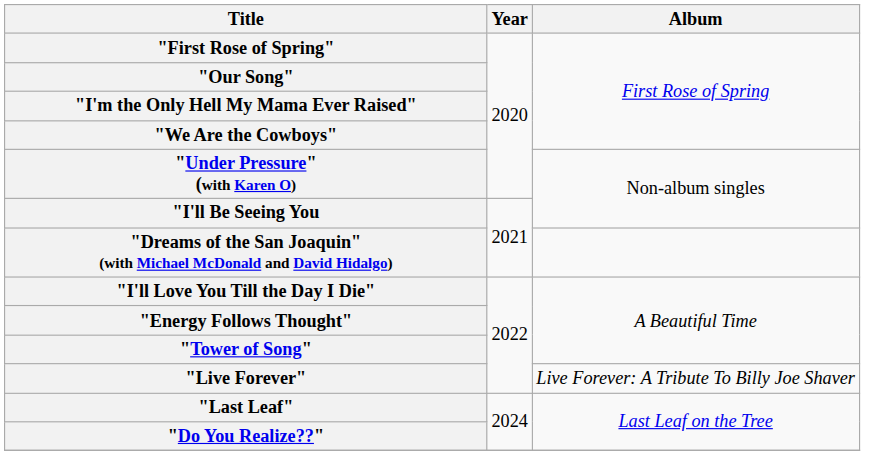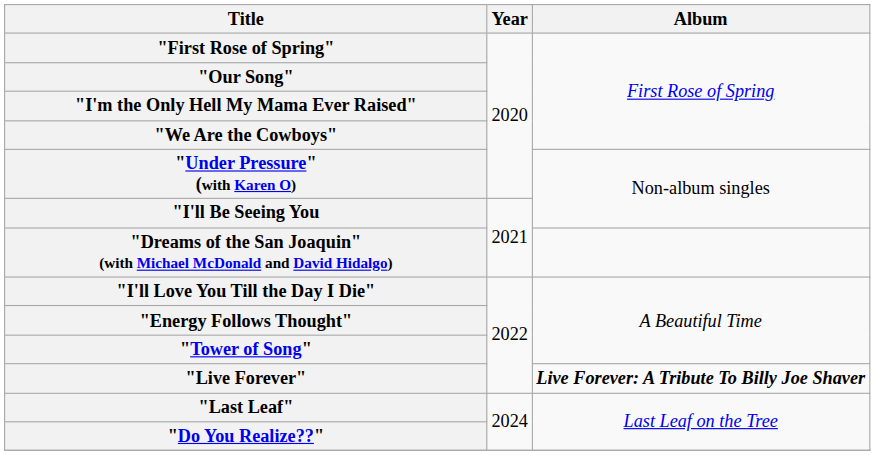(696, 378) normal -> (701, 378) bold
